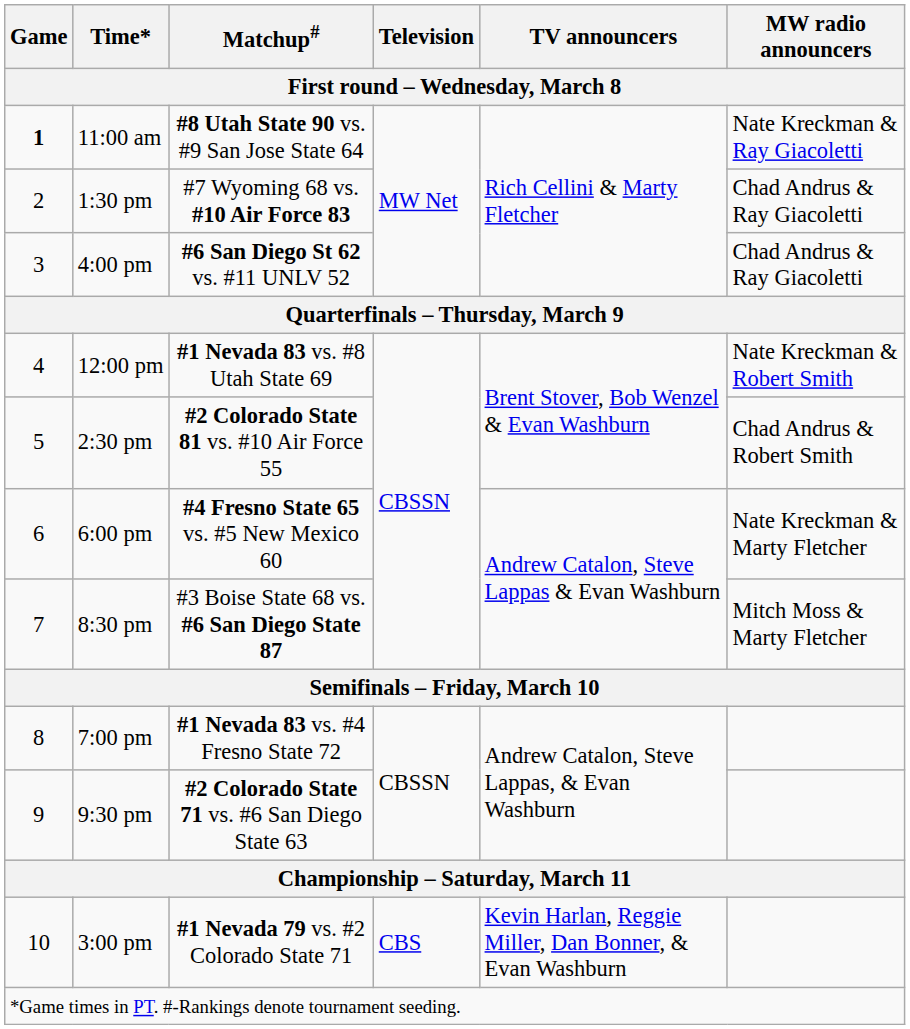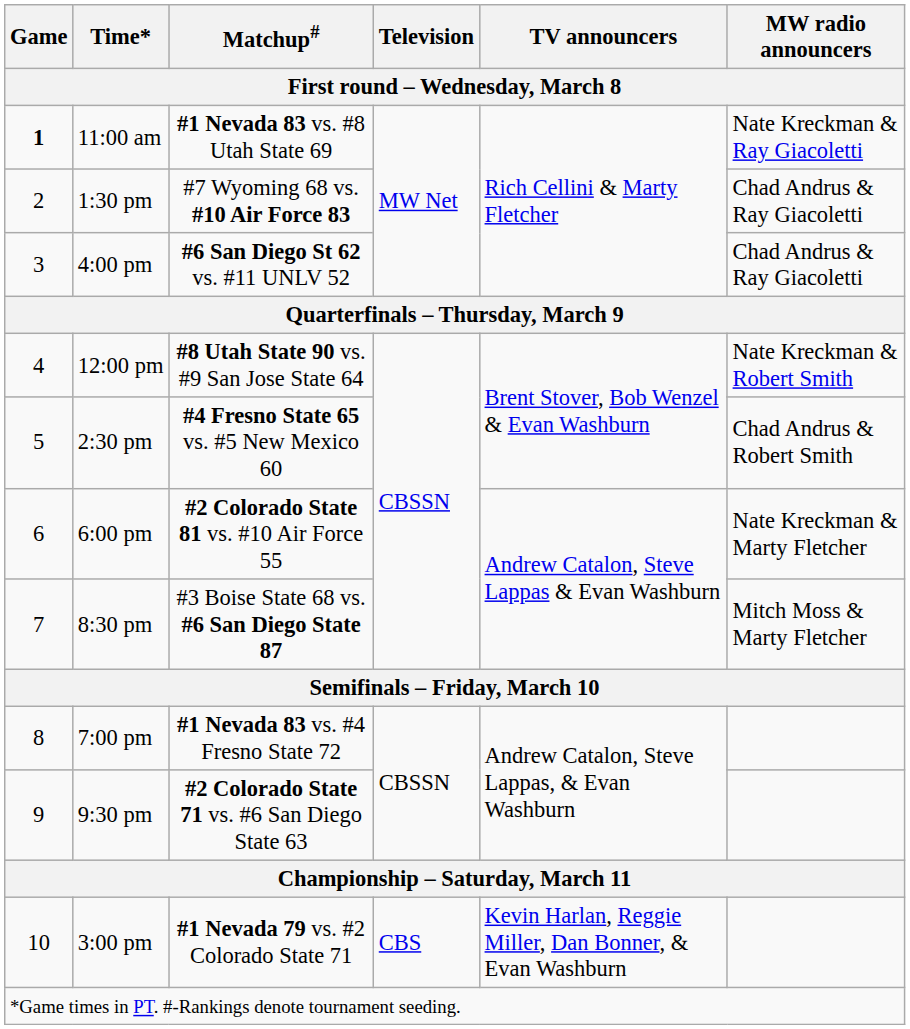(271, 137) #8 Utah State 90 vs. #9 San Jose State 64 -> (271, 137) #1 Nevada 83 vs. #8 Utah State 69
(271, 365) #1 Nevada 83 vs. #8 Utah State 69 -> (271, 365) #8 Utah State 90 vs. #9 San Jose State 64
(271, 442) #2 Colorado State 81 vs. #10 Air Force 55 -> (271, 442) #4 Fresno State 65 vs. #5 New Mexico 60
(271, 533) #4 Fresno State 65 vs. #5 New Mexico 60 -> (271, 533) #2 Colorado State 81 vs. #10 Air Force 55
